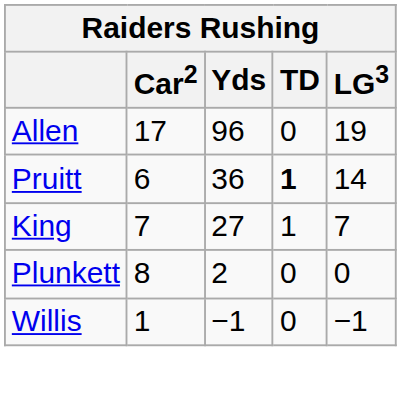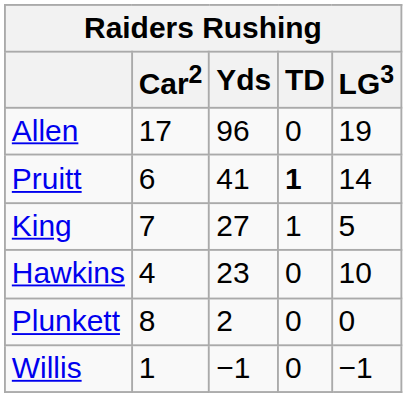(228, 178) 36 -> (233, 178) 41
(342, 226) 7 -> (347, 226) 5
+ row: (68, 273)
